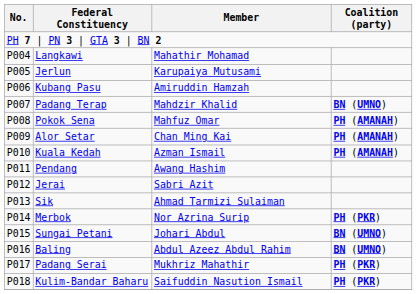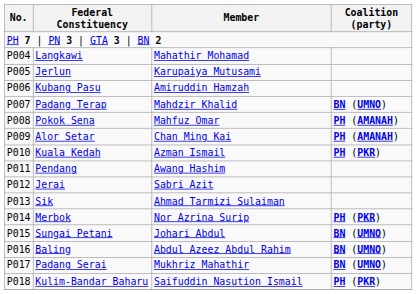(366, 153) PH (AMANAH) -> (357, 153) PH (PKR)
(357, 265) PH (PKR) -> (360, 265) BN (UMNO)
